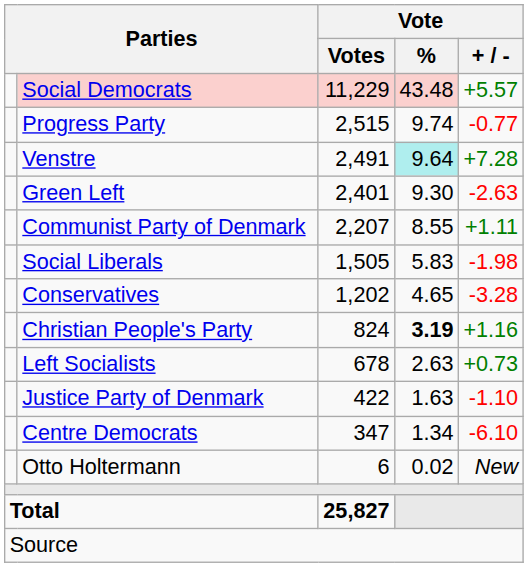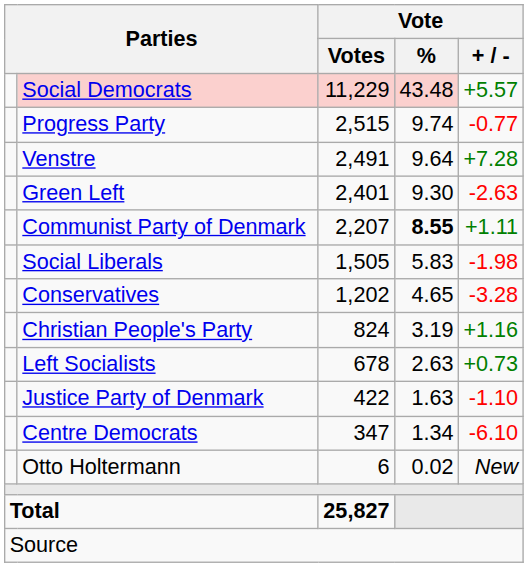(432, 158) paleturquoise background -> (432, 158) no background
(432, 227) normal -> (432, 227) bold
(432, 329) bold -> (432, 329) normal
